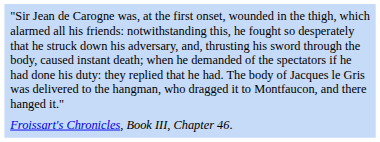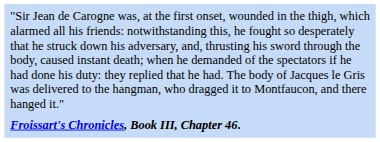(121, 125) normal -> (125, 125) bold
